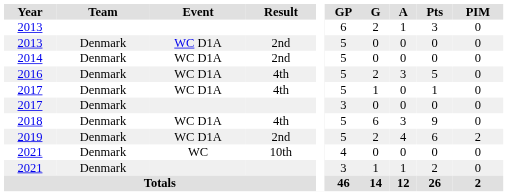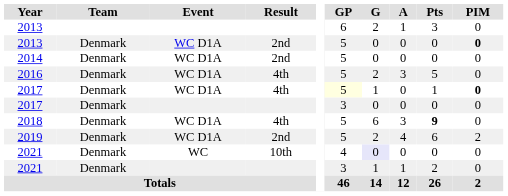(478, 43) normal -> (478, 43) bold
(343, 89) no background -> (343, 89) lightyellow background
(478, 89) normal -> (478, 89) bold
(435, 121) normal -> (435, 121) bold
(376, 152) no background -> (376, 152) lavender background
